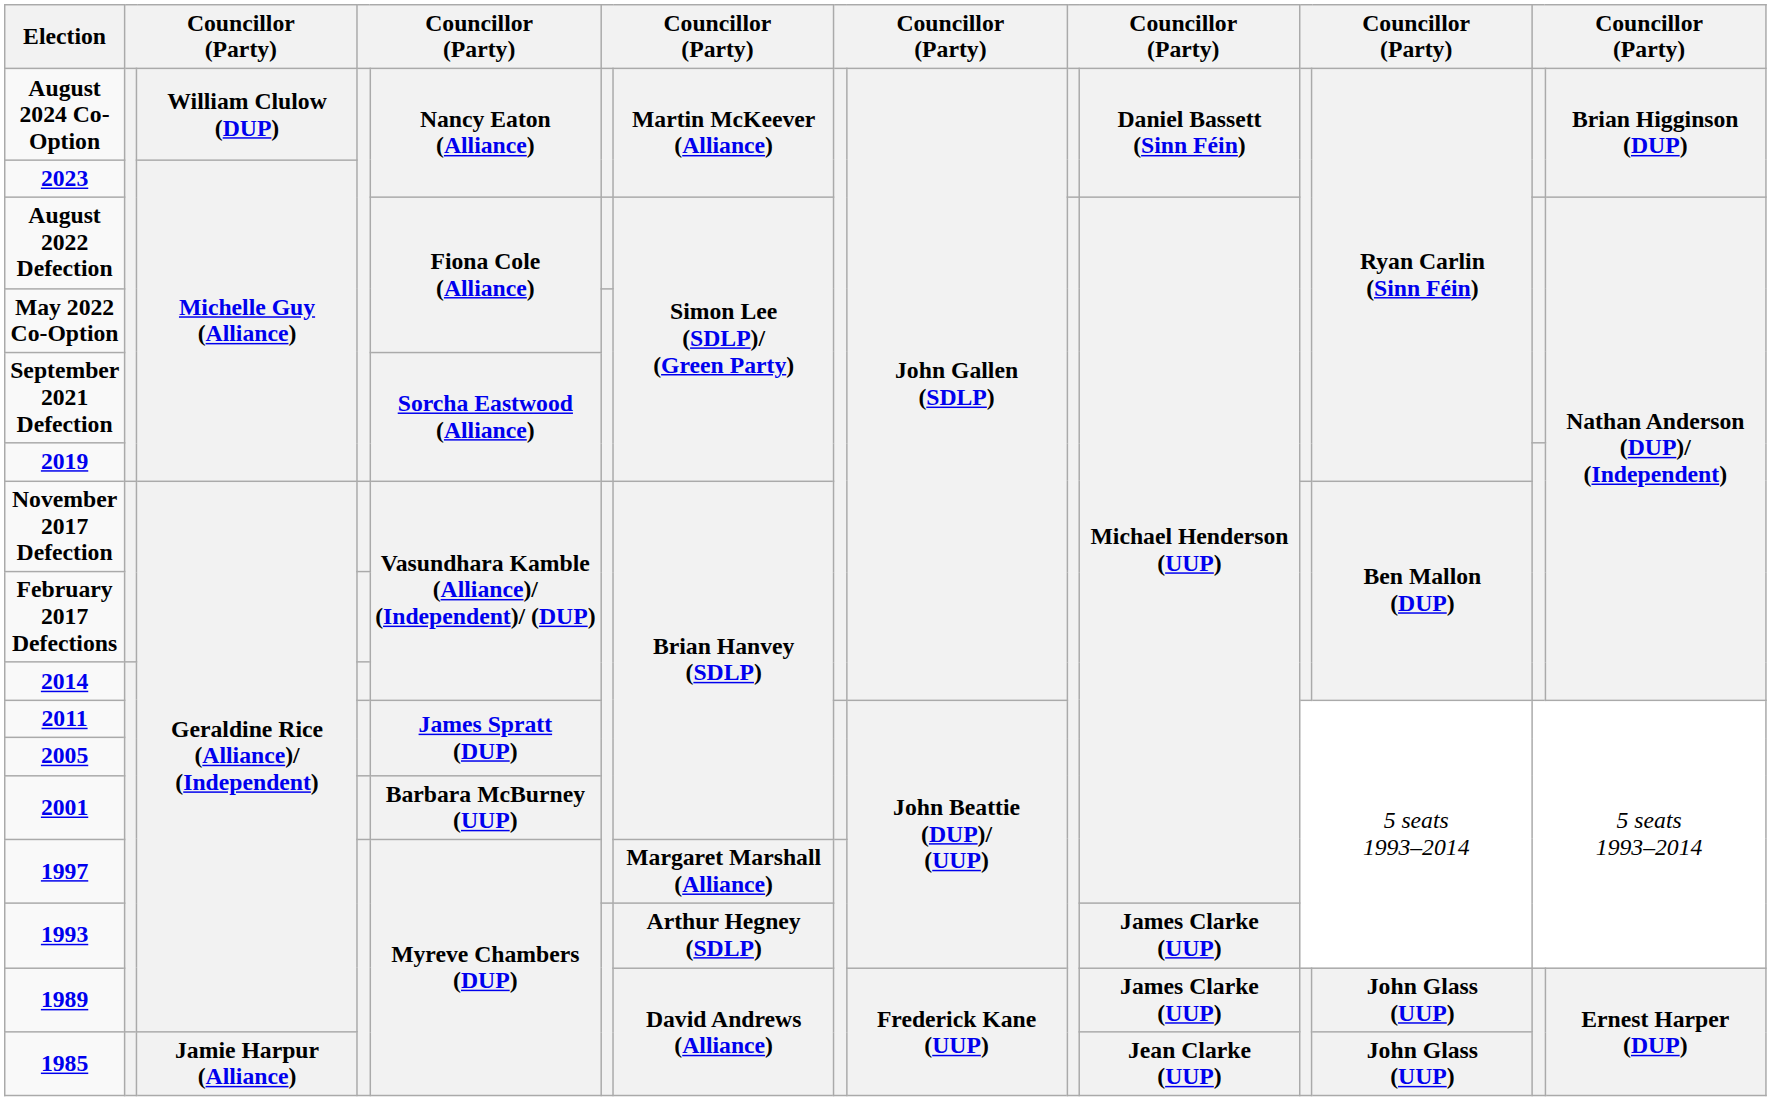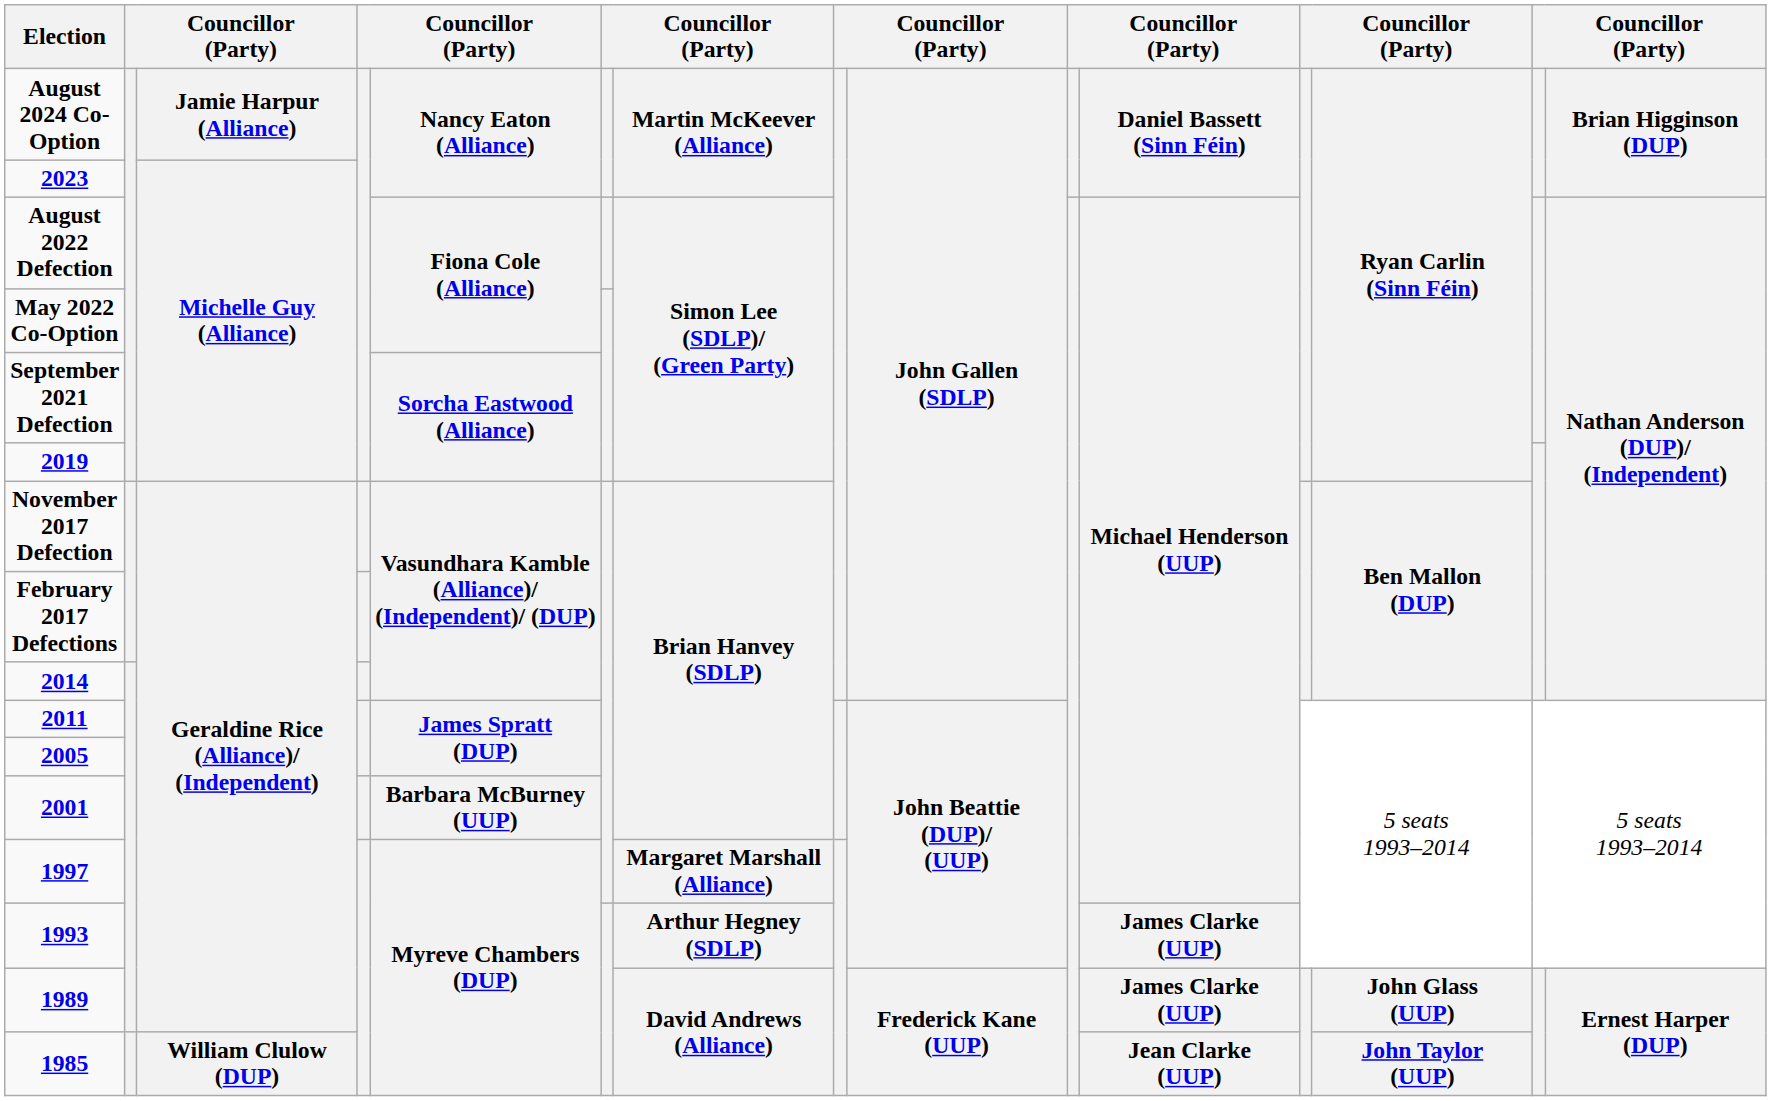(247, 114) William Clulow (DUP) -> (247, 114) Jamie Harpur (Alliance)
(247, 1063) Jamie Harpur (Alliance) -> (247, 1063) William Clulow (DUP)
(1422, 1063) John Glass (UUP) -> (1422, 1063) John Taylor (UUP)
